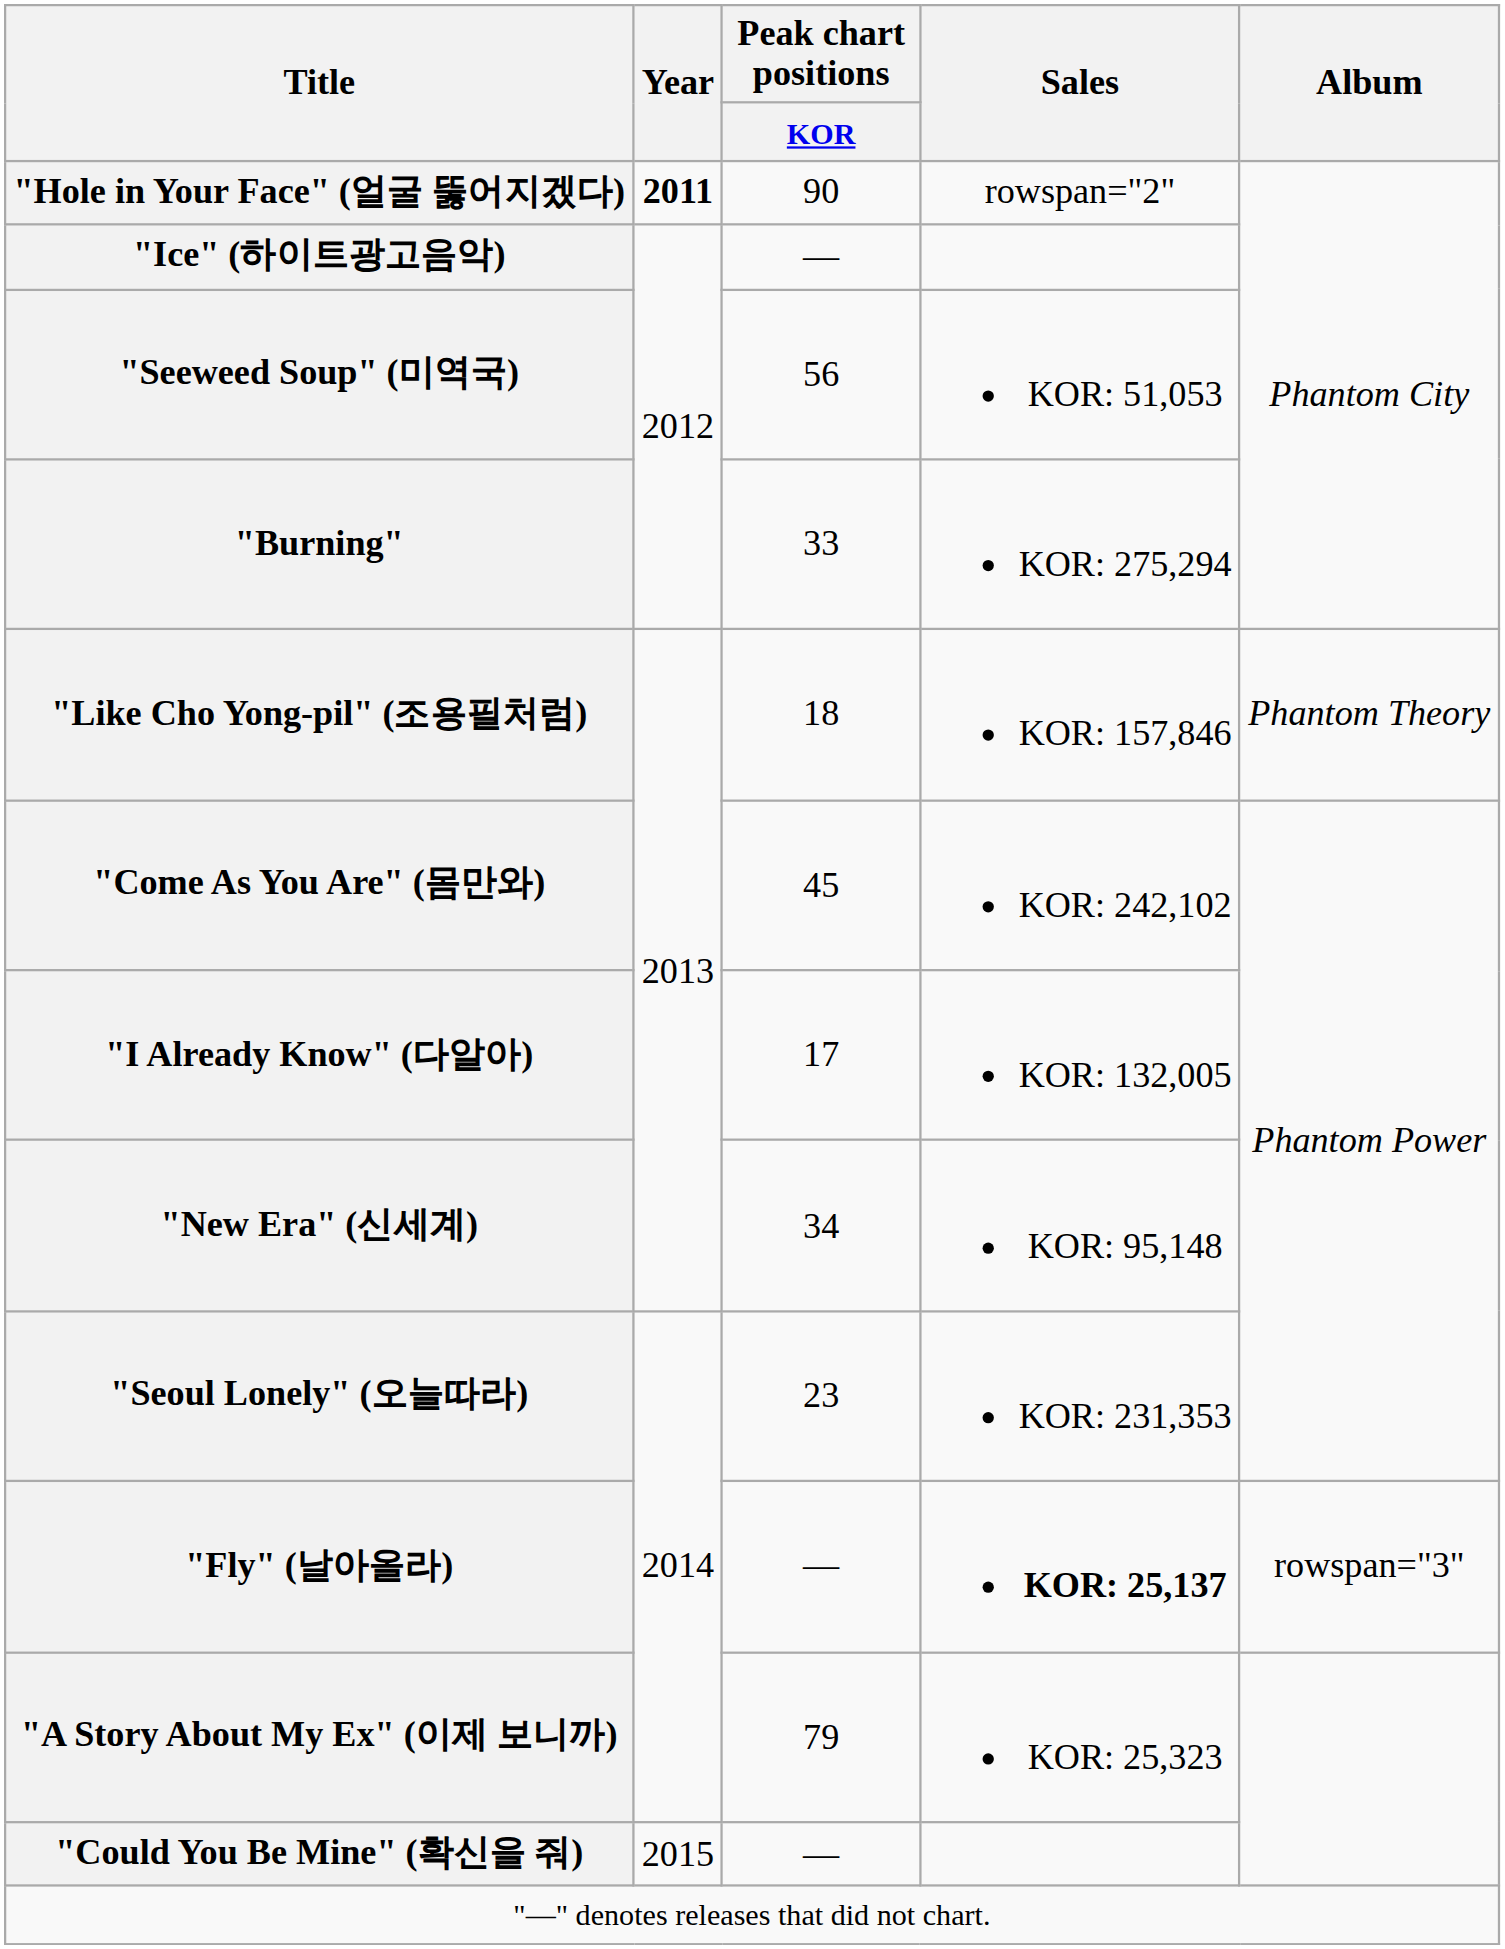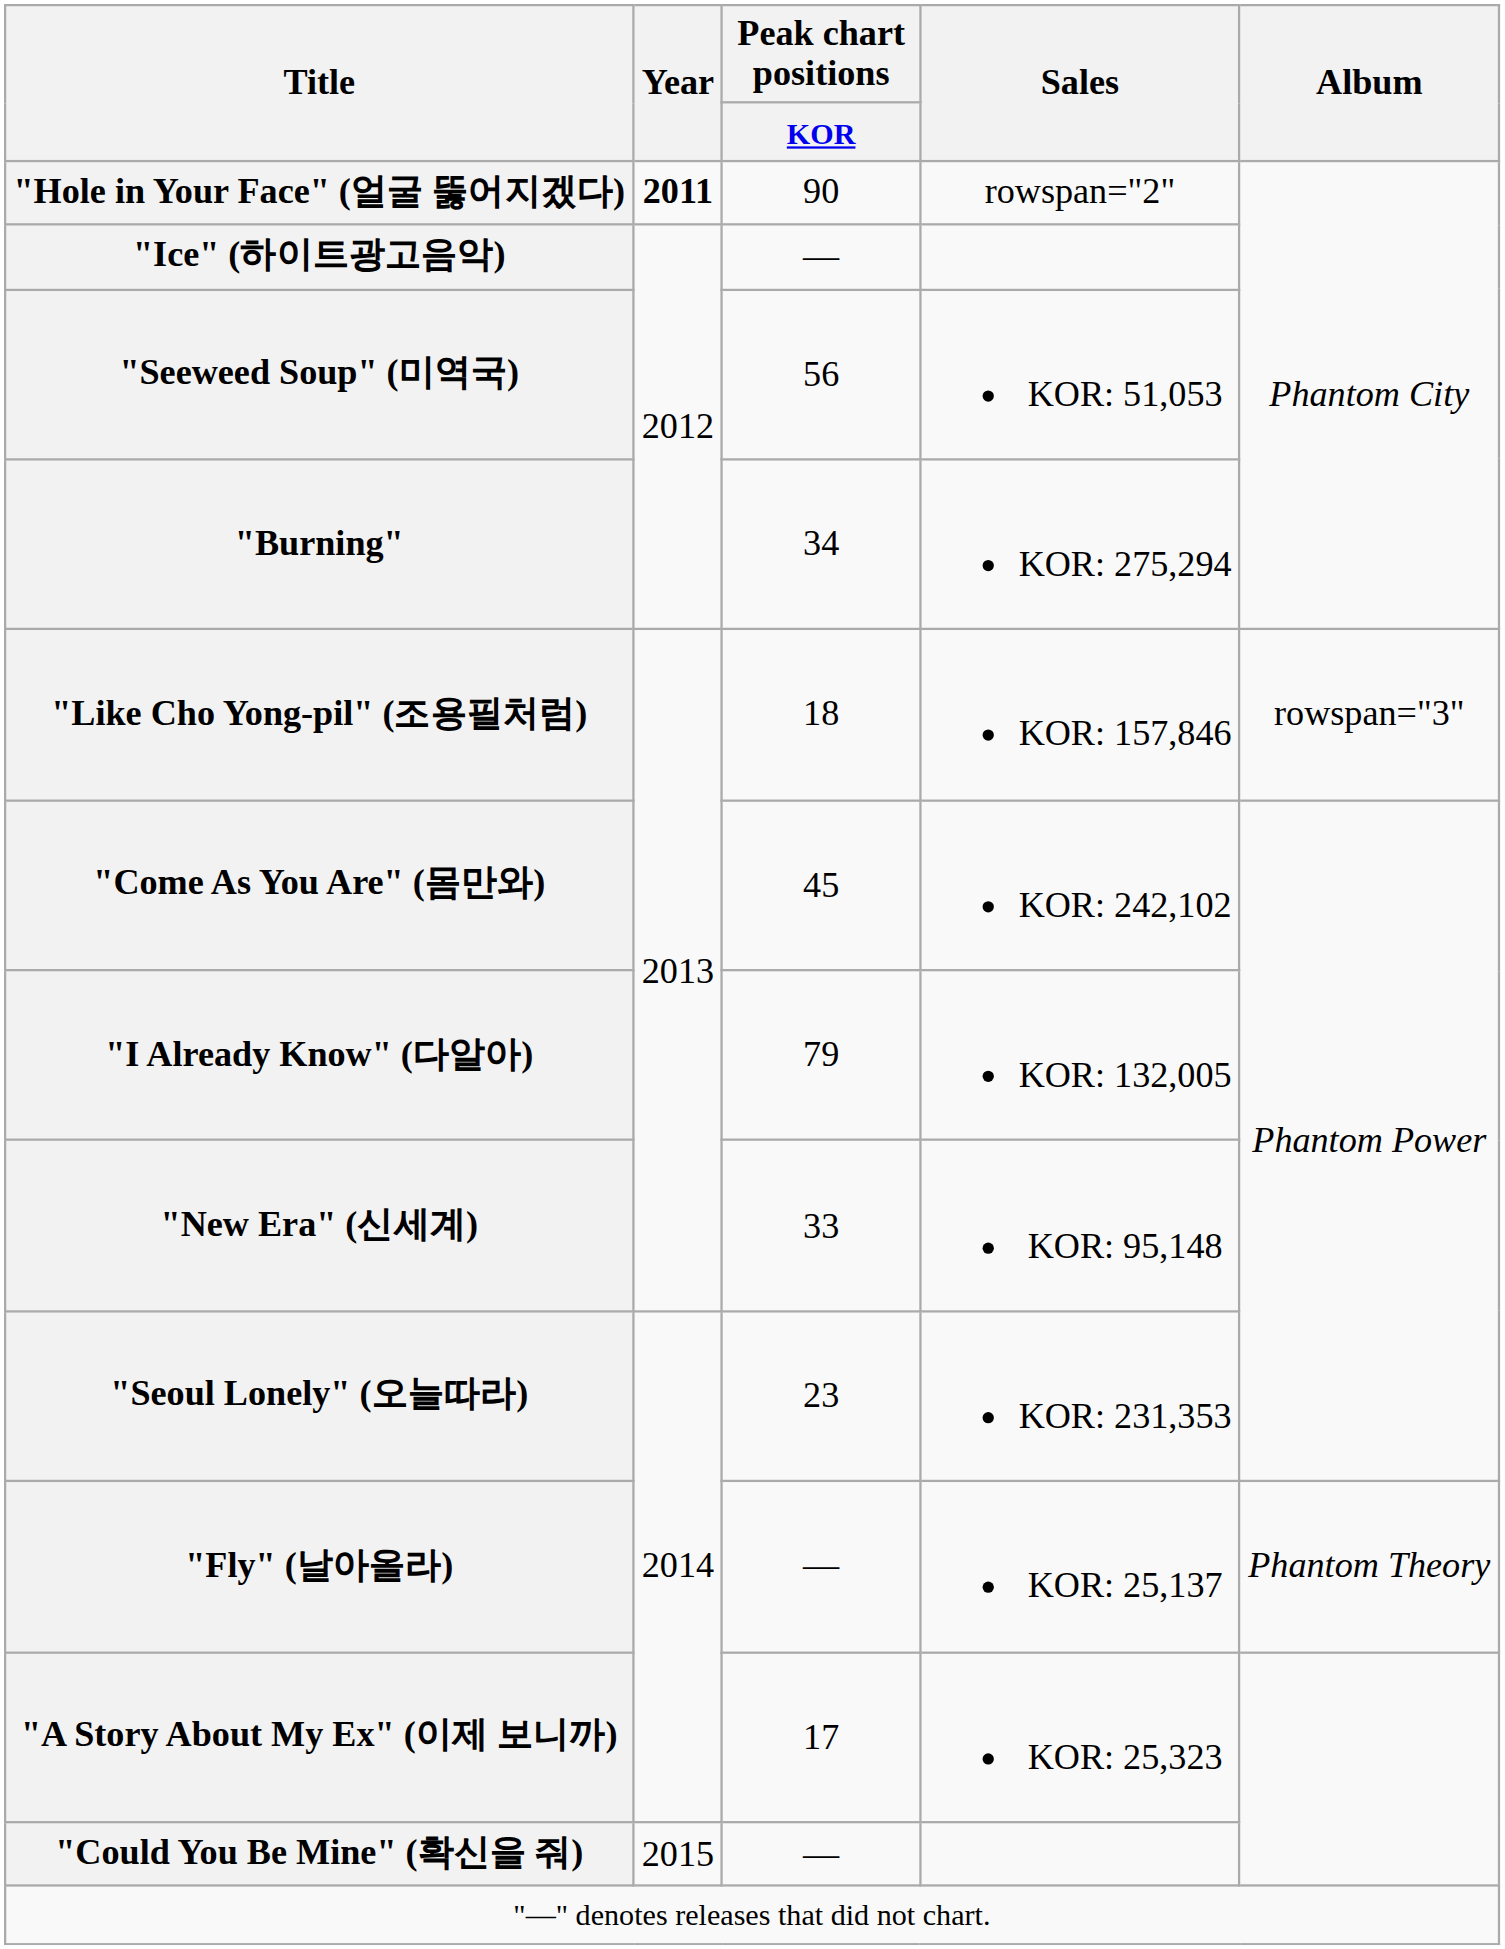(821, 543) 33 -> (821, 543) 34
(1369, 713) Phantom Theory -> (1369, 713) rowspan="3"
(821, 1054) 17 -> (821, 1054) 79
(821, 1225) 34 -> (821, 1225) 33
(1080, 1587) bold -> (1080, 1587) normal
(1369, 1565) rowspan="3" -> (1369, 1565) Phantom Theory
(821, 1736) 79 -> (821, 1736) 17
